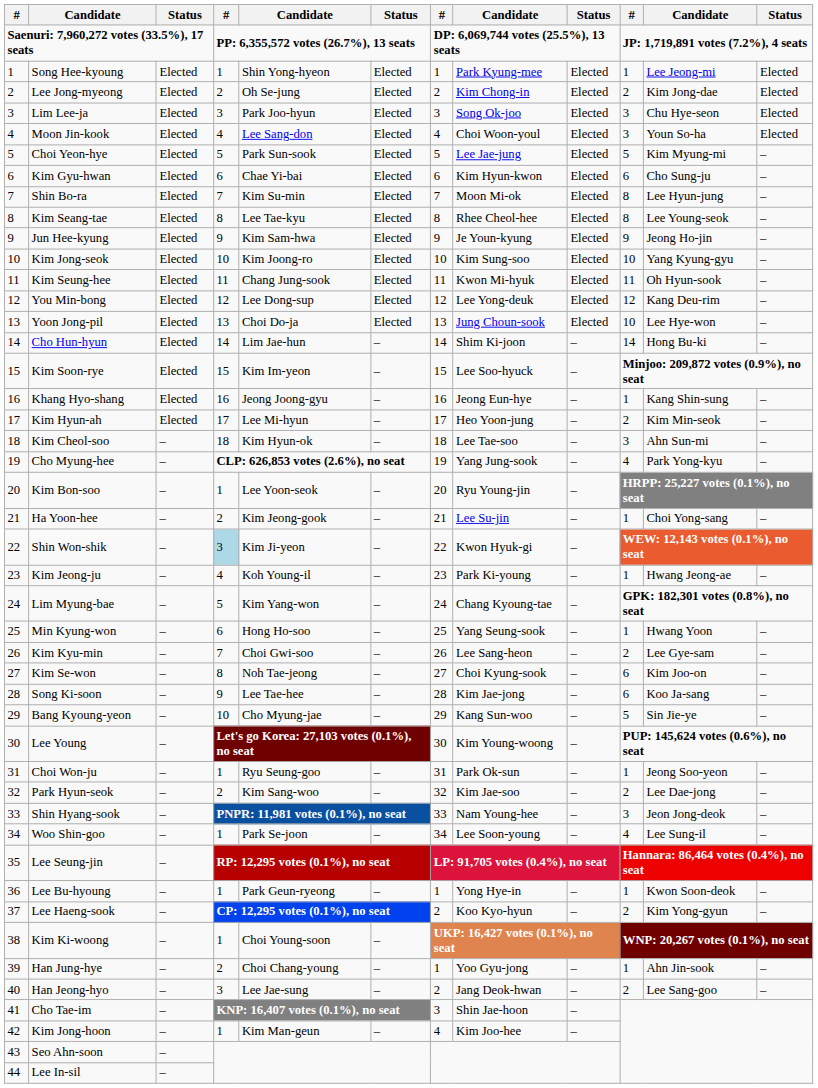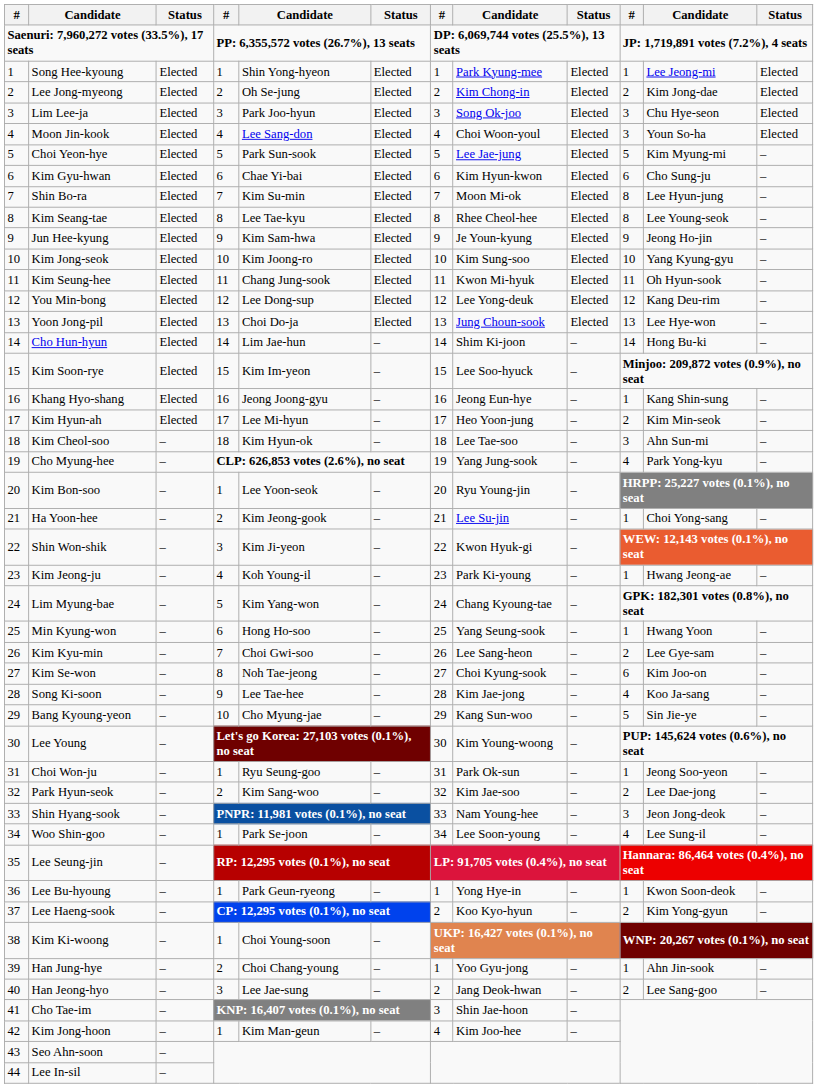(629, 321) 10 -> (629, 321) 13
(220, 546) lightblue background -> (220, 546) no background
(626, 694) 6 -> (626, 694) 4
